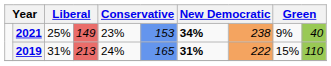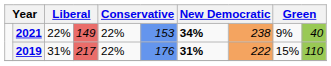(59, 33) 25% -> (59, 33) 22%
(113, 33) 23% -> (113, 33) 22%
(86, 51) 213 -> (86, 51) 217
(113, 51) 24% -> (113, 51) 22%
(164, 51) 165 -> (164, 51) 176
